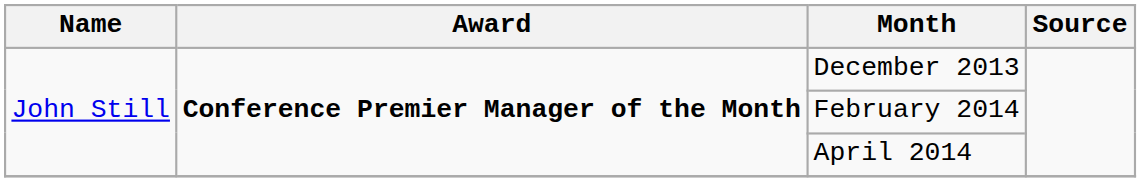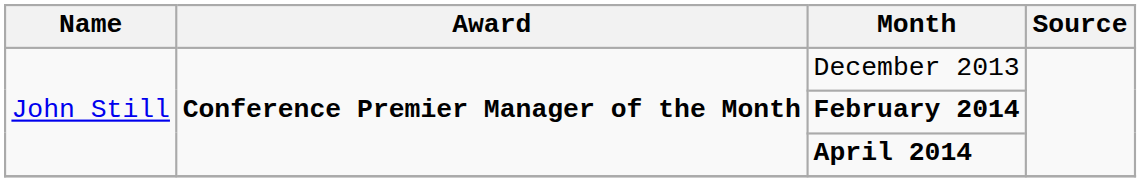(917, 112) normal -> (917, 112) bold
(893, 155) normal -> (893, 155) bold
